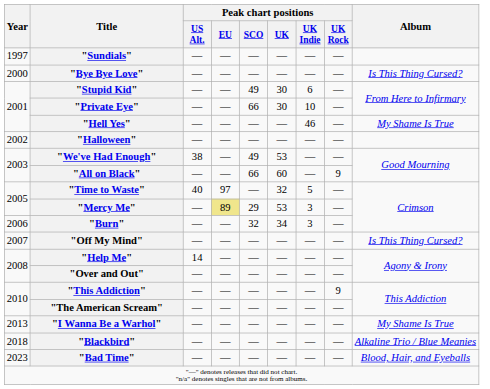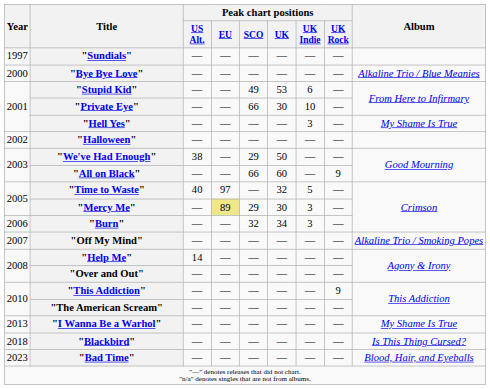(415, 73) Is This Thing Cursed? -> (419, 73) Alkaline Trio / Blue Meanies
(282, 90) 30 -> (282, 90) 53
(310, 123) 46 -> (310, 123) 3
(254, 157) 49 -> (254, 157) 29
(282, 157) 53 -> (282, 157) 50
(282, 207) 53 -> (282, 207) 30
(415, 240) Is This Thing Cursed? -> (419, 240) Alkaline Trio / Smoking Popes
(415, 341) Alkaline Trio / Blue Meanies -> (419, 341) Is This Thing Cursed?
